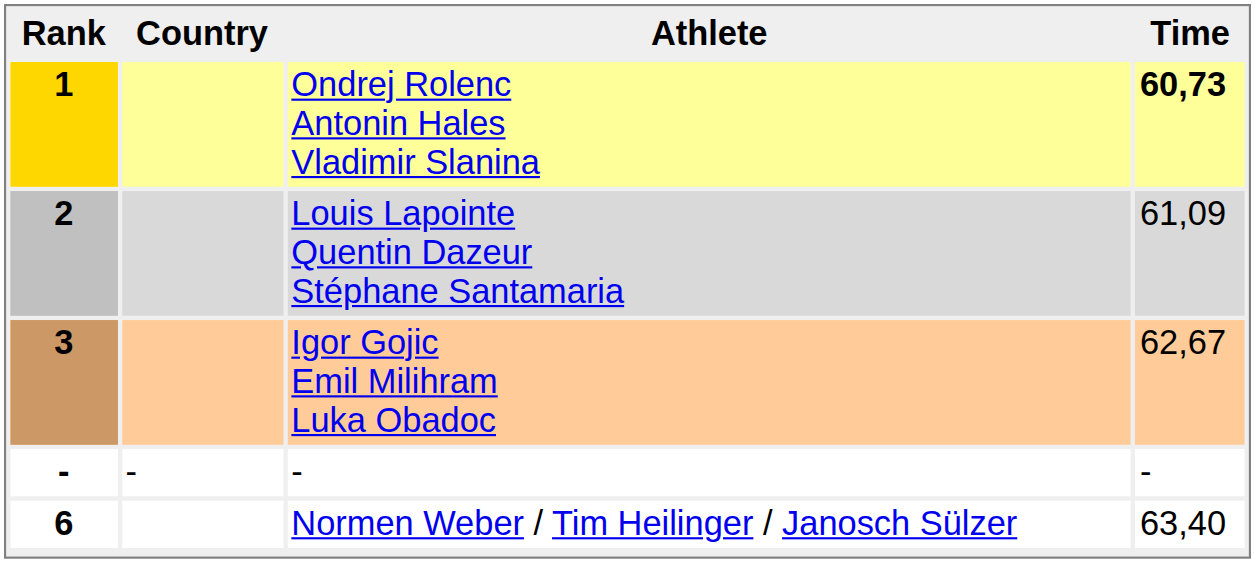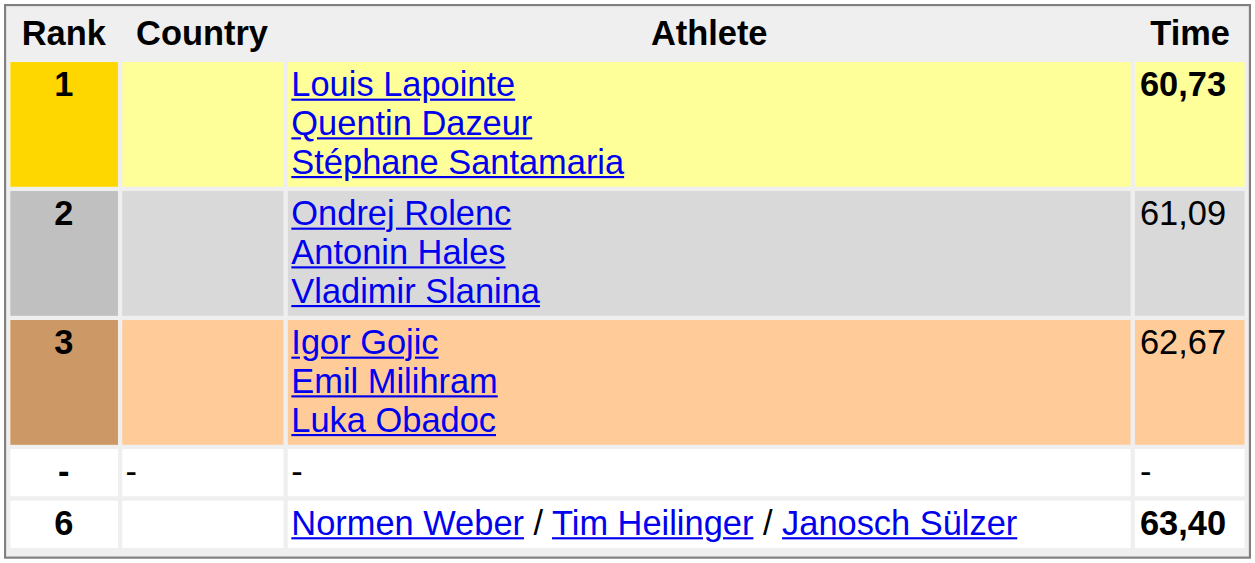(416, 123) Ondrej Rolenc Antonin Hales Vladimir Slanina -> (458, 123) Louis Lapointe Quentin Dazeur Stéphane Santamaria
(458, 252) Louis Lapointe Quentin Dazeur Stéphane Santamaria -> (416, 252) Ondrej Rolenc Antonin Hales Vladimir Slanina
(1183, 523) normal -> (1183, 523) bold
